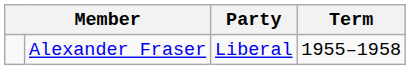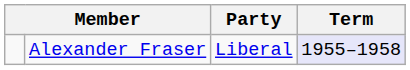(351, 50) no background -> (351, 50) lavender background
